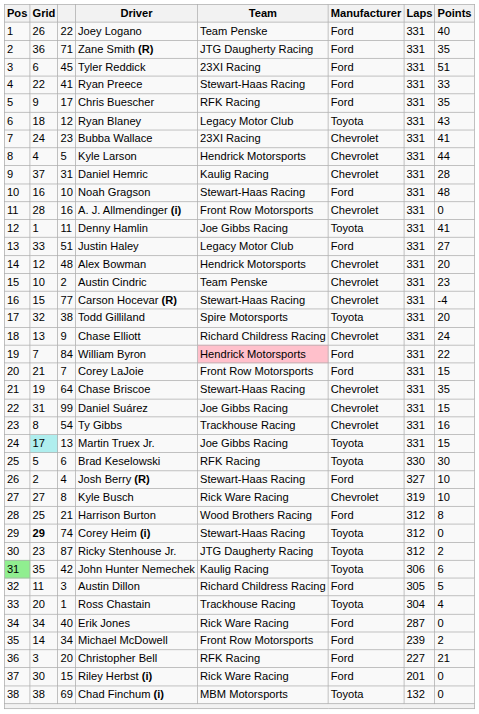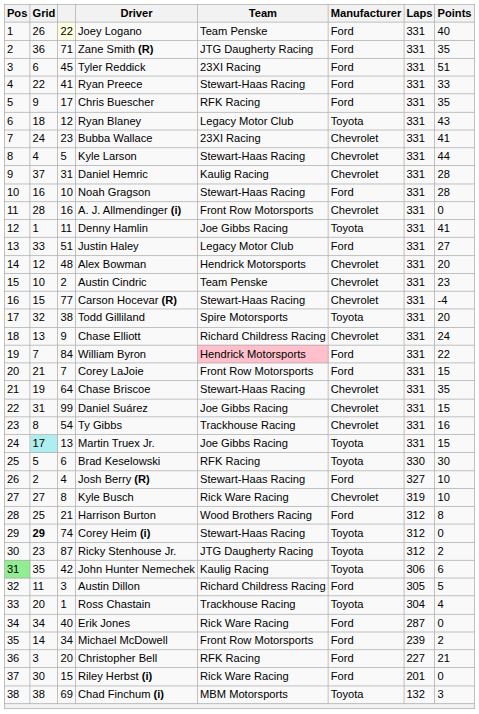(67, 31) no background -> (67, 31) lightyellow background
(253, 156) Hendrick Motorsports -> (253, 156) Stewart-Haas Racing
(444, 192) 48 -> (444, 192) 28
(441, 694) 0 -> (441, 694) 3
